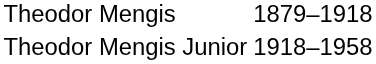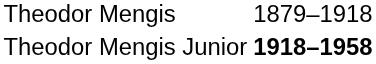(313, 47) normal -> (313, 47) bold
